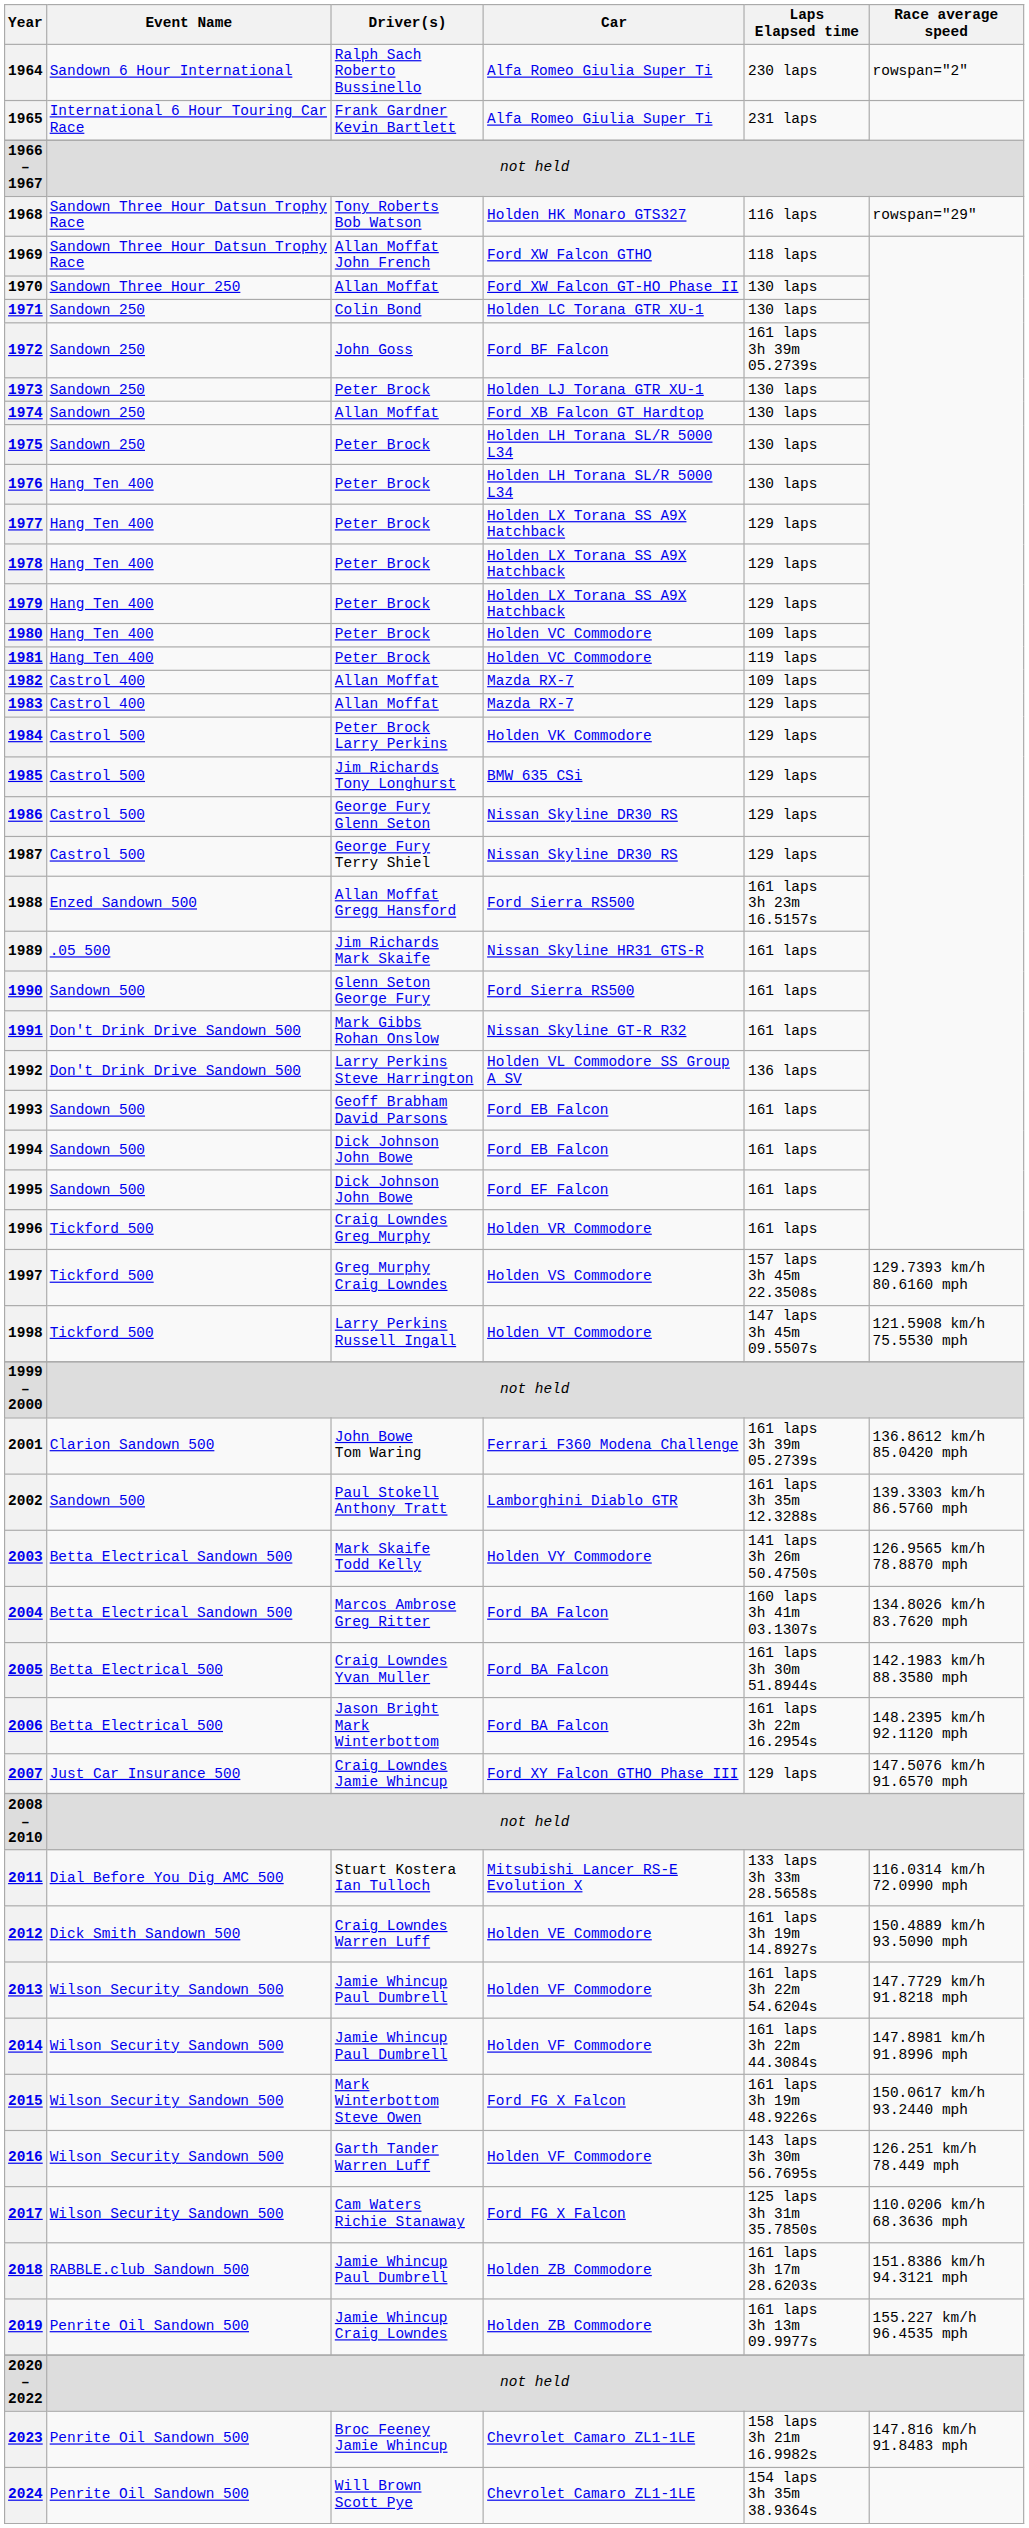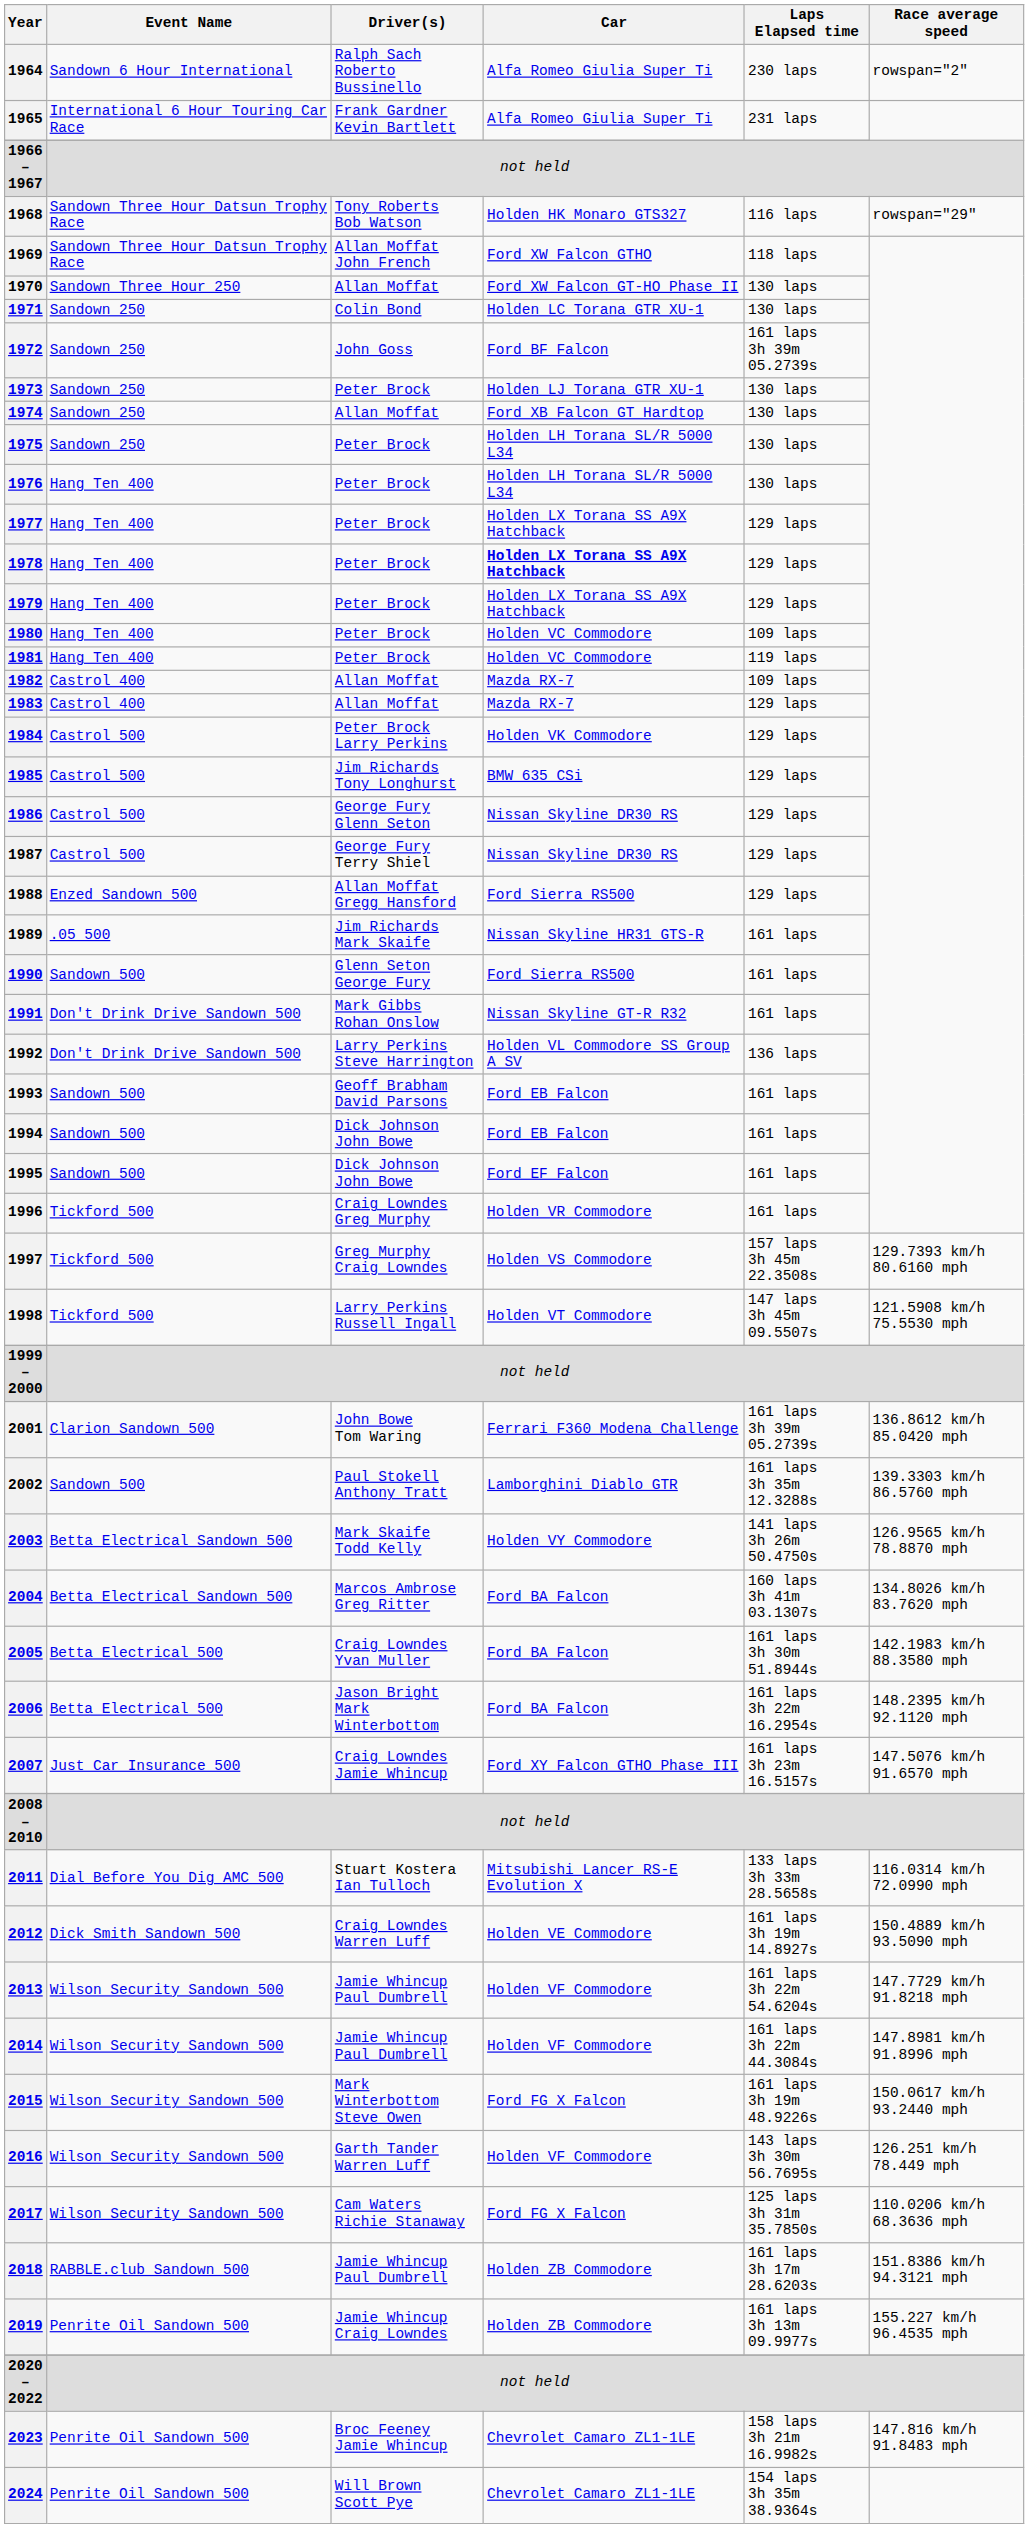(587, 564) normal -> (587, 564) bold
(783, 904) 161 laps 3h 23m 16.5157s -> (783, 896) 129 laps
(783, 1774) 129 laps -> (783, 1766) 161 laps 3h 23m 16.5157s
